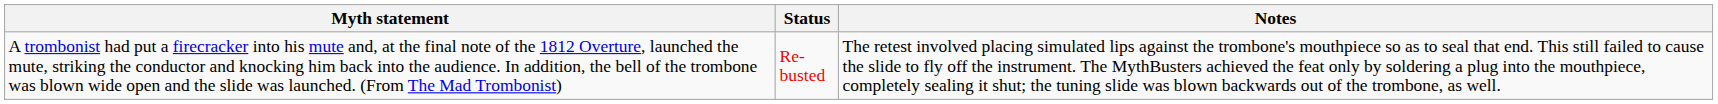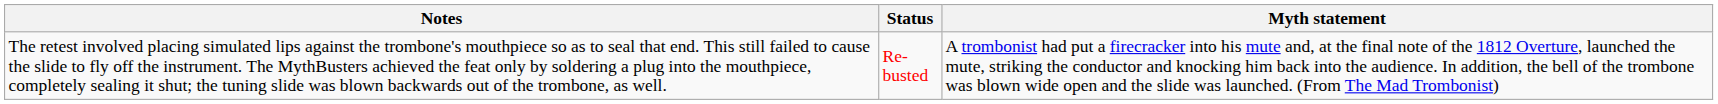columns swapped: (390, 18) <-> (1276, 18)
